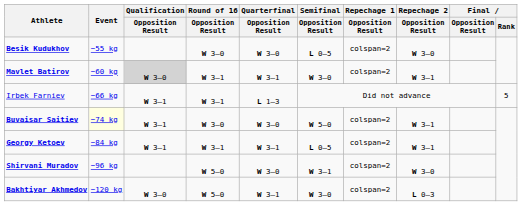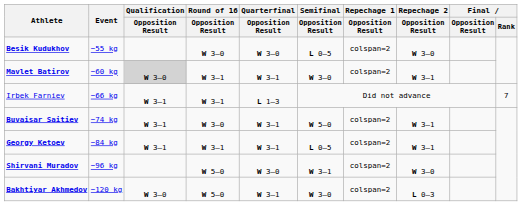(506, 95) 5 -> (506, 95) 7
(104, 119) lightyellow background -> (104, 119) no background
(268, 124) W 3–0 -> (268, 124) W 3–1
